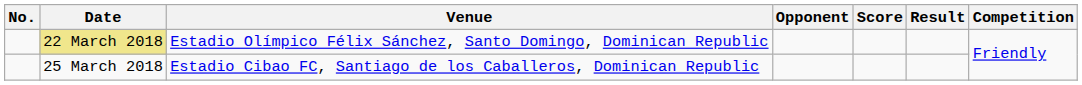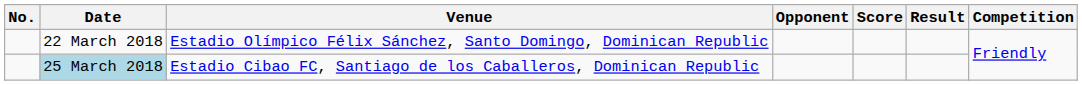(103, 42) khaki background -> (103, 42) no background
(103, 67) no background -> (103, 67) lightblue background
